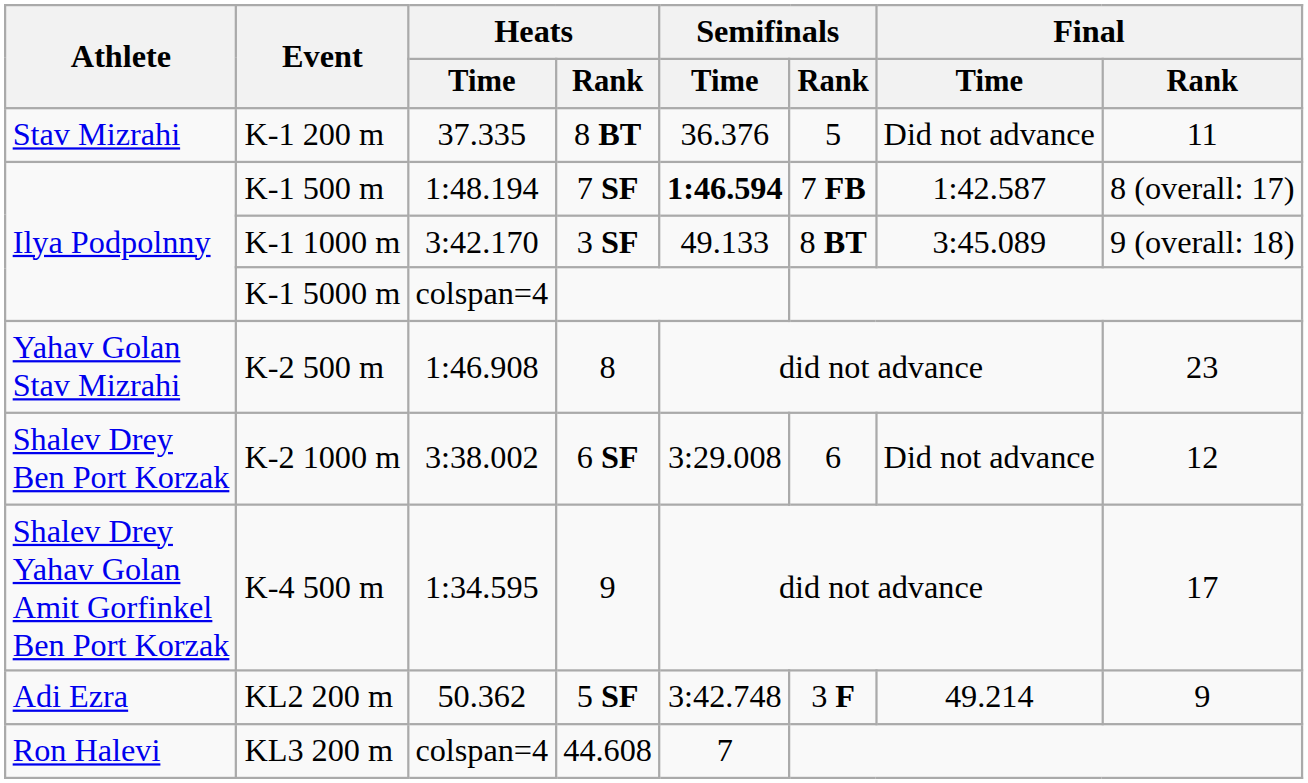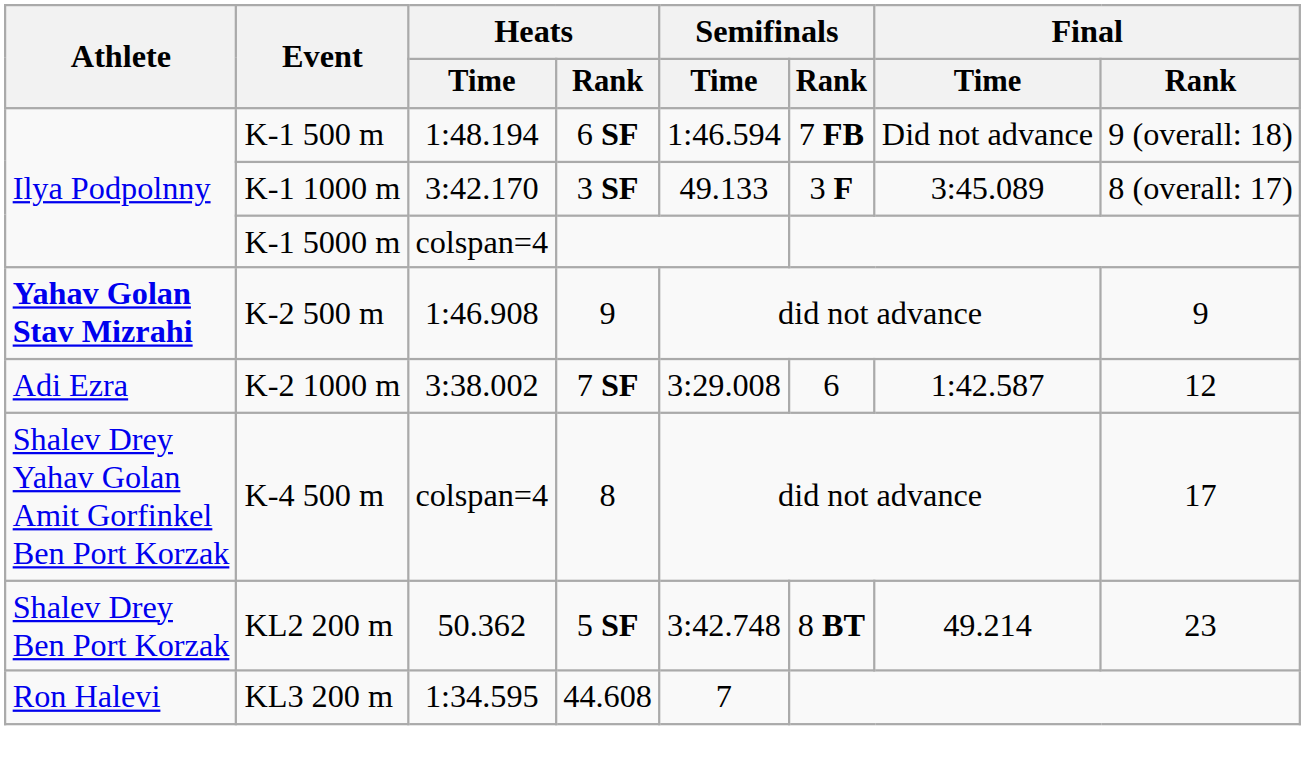- row: (314, 135)
(608, 188) 7 SF -> (608, 135) 6 SF
(725, 188) bold -> (724, 135) normal
(989, 188) 1:42.587 -> (988, 135) Did not advance
(1202, 188) 8 (overall: 17) -> (1200, 135) 9 (overall: 18)
(833, 241) 8 BT -> (831, 188) 3 F
(1202, 241) 9 (overall: 18) -> (1200, 188) 8 (overall: 17)
(97, 366) normal -> (103, 313) bold
(608, 366) 8 -> (608, 313) 9
(1202, 366) 23 -> (1200, 313) 9
(121, 458) Shalev Drey Ben Port Korzak -> (70, 385) Adi Ezra
(608, 458) 6 SF -> (608, 385) 7 SF
(989, 458) Did not advance -> (988, 385) 1:42.587
(482, 587) 1:34.595 -> (482, 496) colspan=4
(608, 587) 9 -> (608, 496) 8
(70, 697) Adi Ezra -> (121, 625) Shalev Drey Ben Port Korzak
(833, 697) 3 F -> (831, 625) 8 BT
(1202, 697) 9 -> (1200, 625) 23
(482, 751) colspan=4 -> (482, 697) 1:34.595
